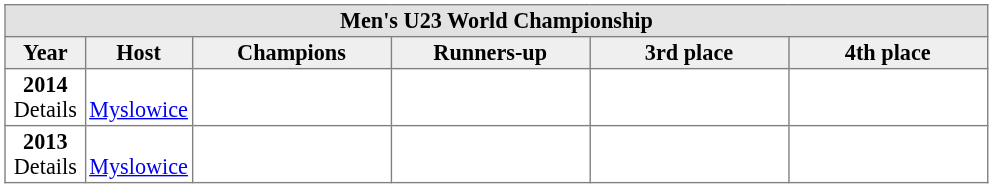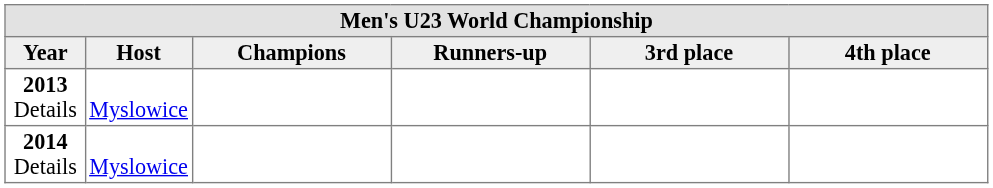rows swapped: (45, 153) <-> (45, 96)
